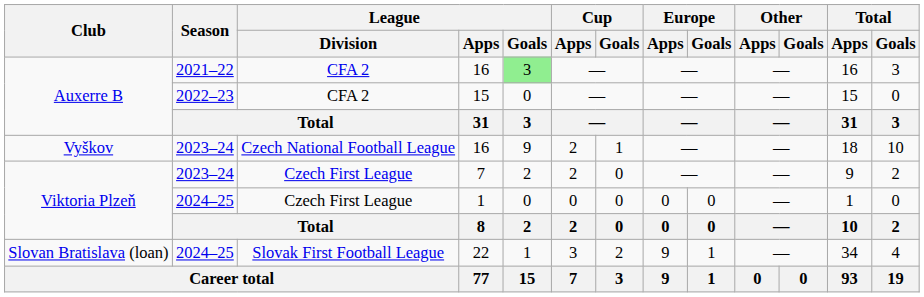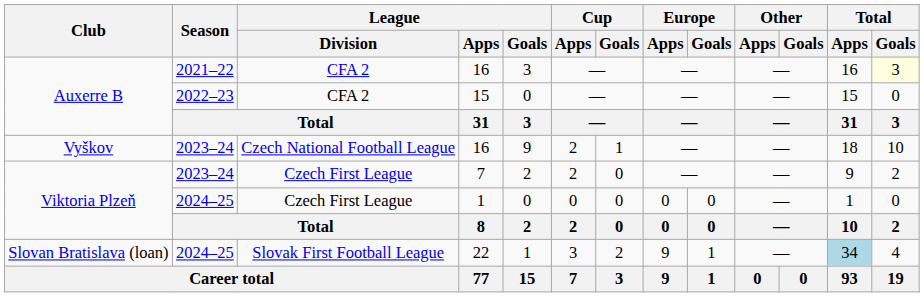(527, 69) lightgreen background -> (527, 69) no background
(896, 69) no background -> (896, 69) lightyellow background
(850, 252) no background -> (850, 252) lightblue background
